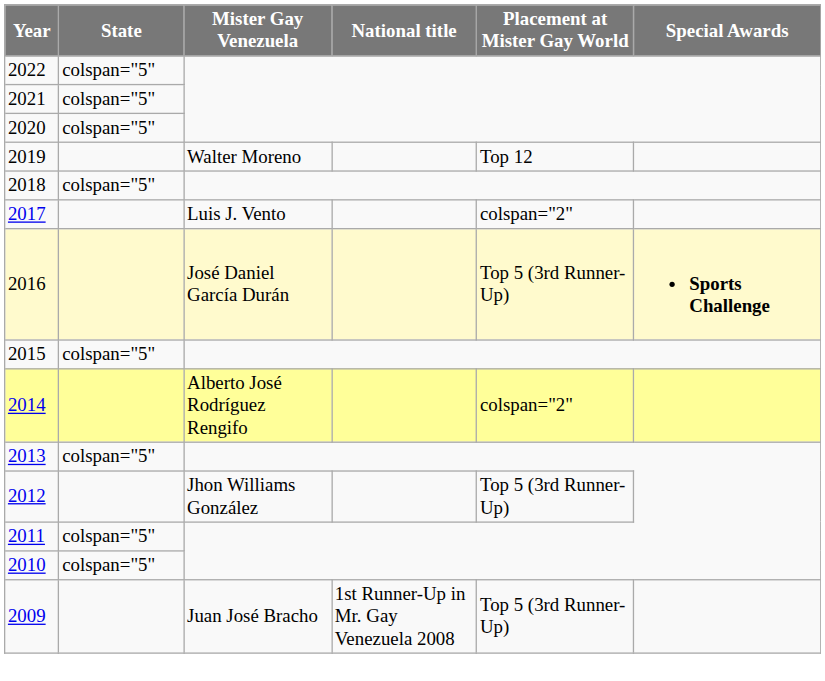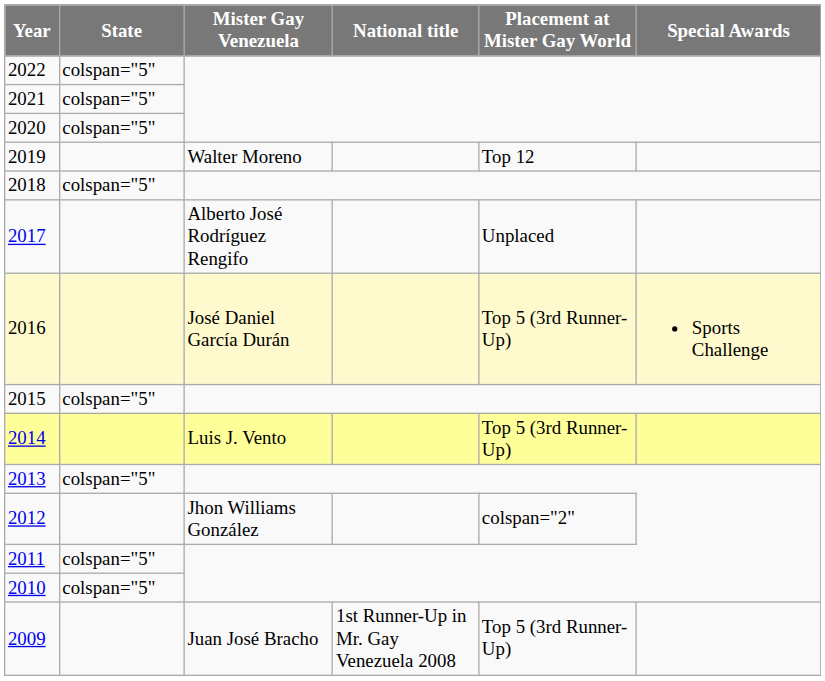(236, 214) Luis J. Vento -> (235, 236) Alberto José Rodríguez Rengifo
(526, 214) colspan="2" -> (518, 236) Unplaced
(727, 295) bold -> (728, 340) normal
(234, 405) Alberto José Rodríguez Rengifo -> (237, 438) Luis J. Vento
(526, 405) colspan="2" -> (555, 438) Top 5 (3rd Runner-Up)
(553, 496) Top 5 (3rd Runner-Up) -> (528, 518) colspan="2"
